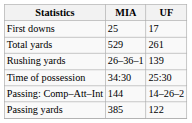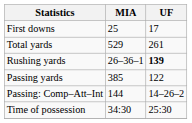(156, 61) normal -> (156, 61) bold
rows swapped: (35, 110) <-> (46, 77)
